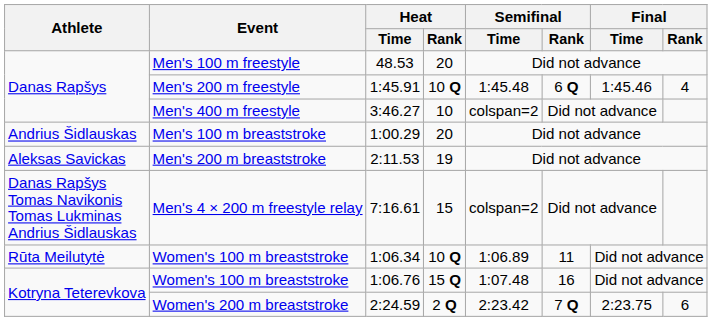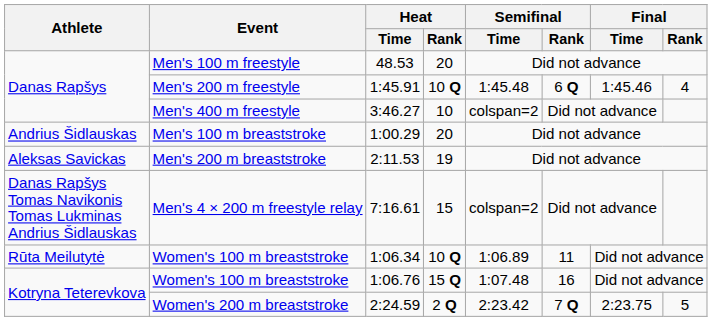(685, 305) 6 -> (685, 305) 5
